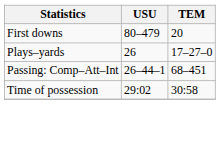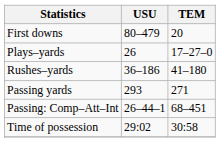+ row: (40, 71)
+ row: (39, 89)
